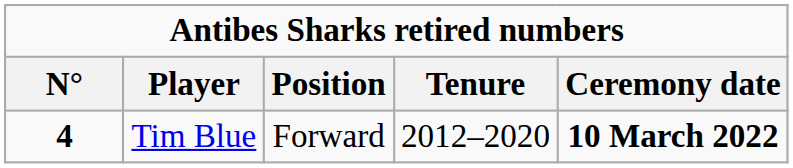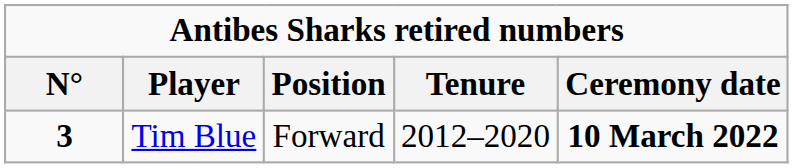(64, 135) 4 -> (64, 135) 3
